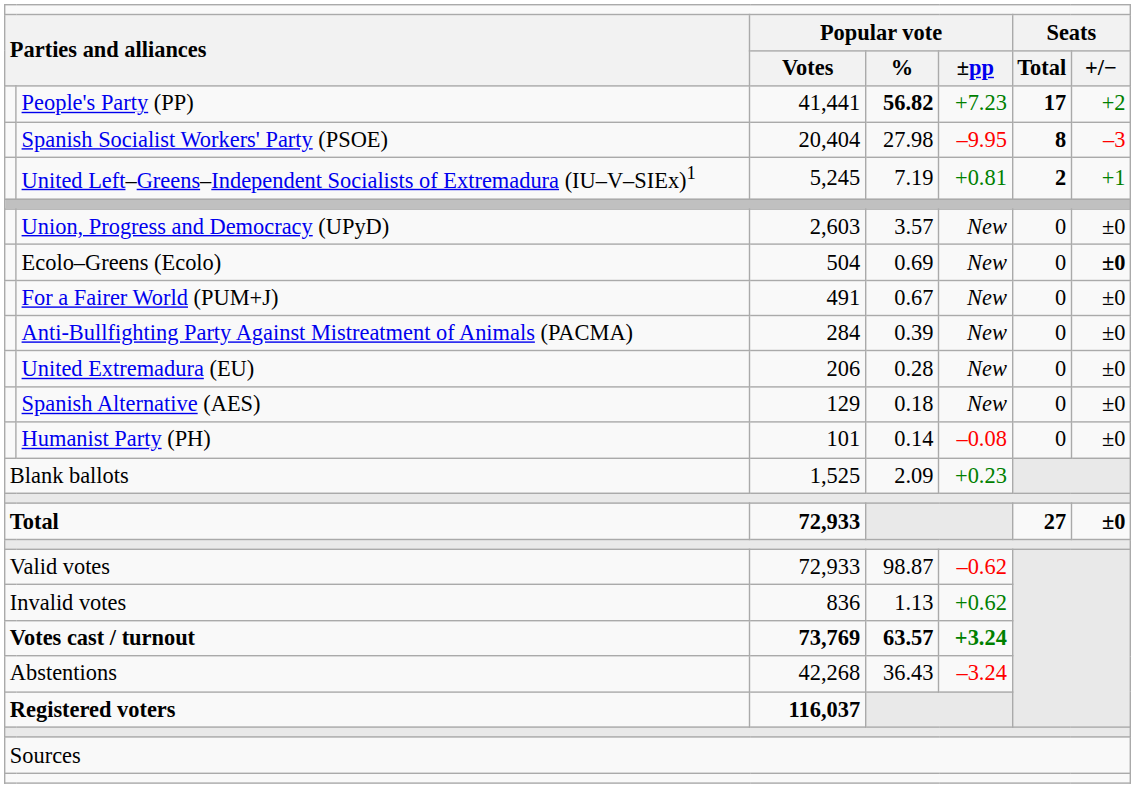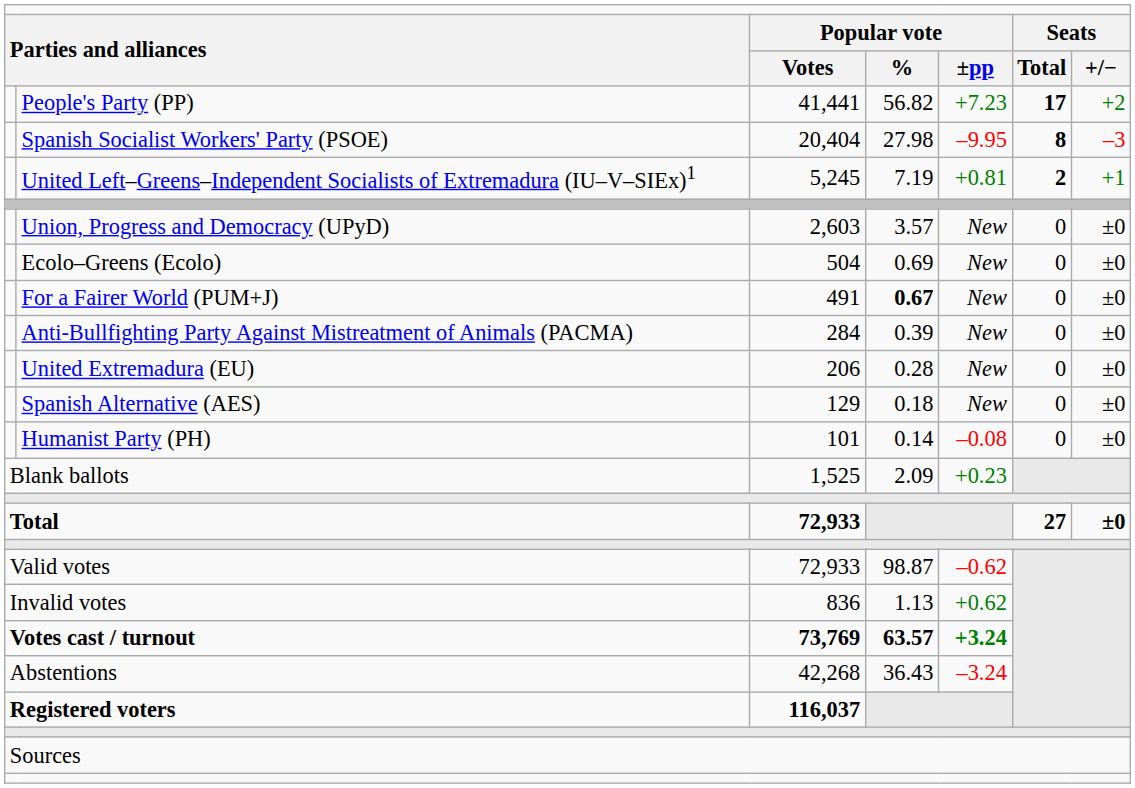(908, 103) bold -> (908, 103) normal
(1114, 262) bold -> (1114, 262) normal
(914, 297) normal -> (914, 297) bold
